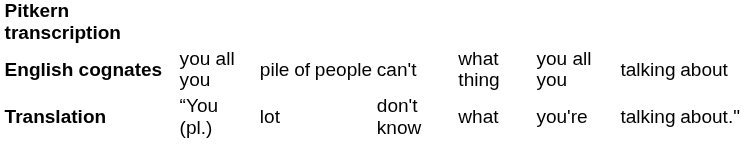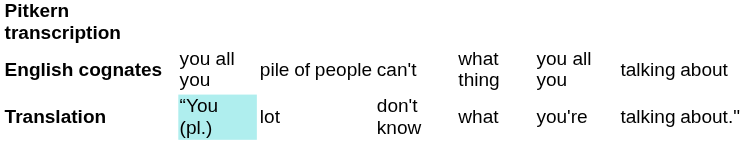(199, 117) no background -> (199, 117) paleturquoise background
